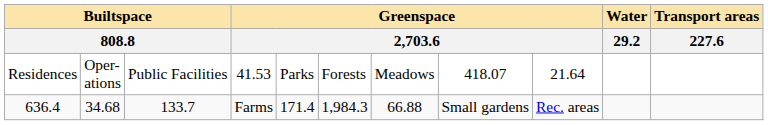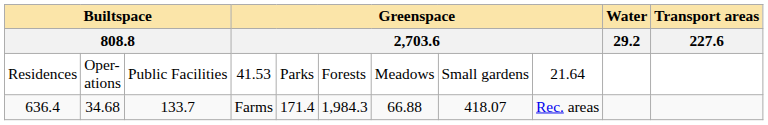(485, 74) 418.07 -> (485, 74) Small gardens
(485, 107) Small gardens -> (485, 107) 418.07
